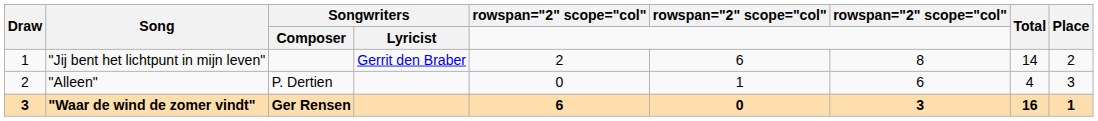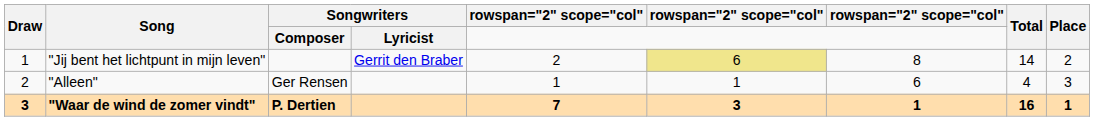(740, 60) no background -> (737, 60) khaki background
(302, 82) P. Dertien -> (310, 82) Ger Rensen
(559, 82) 0 -> (556, 82) 1
(311, 104) Ger Rensen -> (304, 104) P. Dertien
(559, 104) 6 -> (556, 104) 7
(740, 104) 0 -> (737, 104) 3
(920, 104) 3 -> (917, 104) 1
